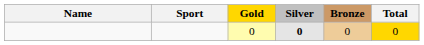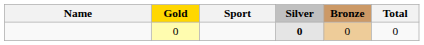columns swapped: (190, 13) <-> (252, 13)
(395, 31) gold background -> (395, 31) no background
